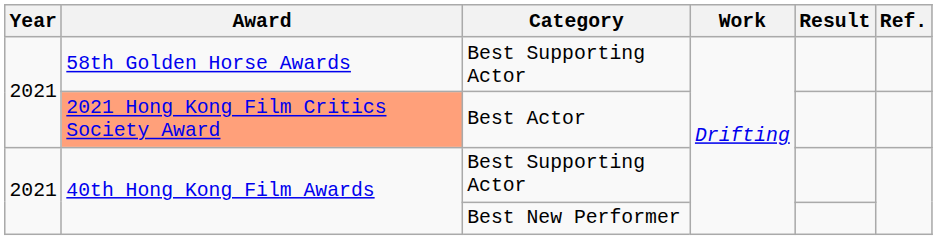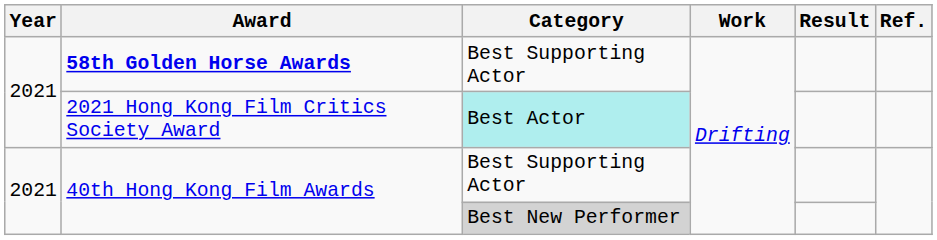(209, 64) normal -> (209, 64) bold
(226, 119) lightsalmon background -> (226, 119) no background
(526, 119) no background -> (526, 119) paleturquoise background
(574, 218) no background -> (574, 218) lightgrey background
